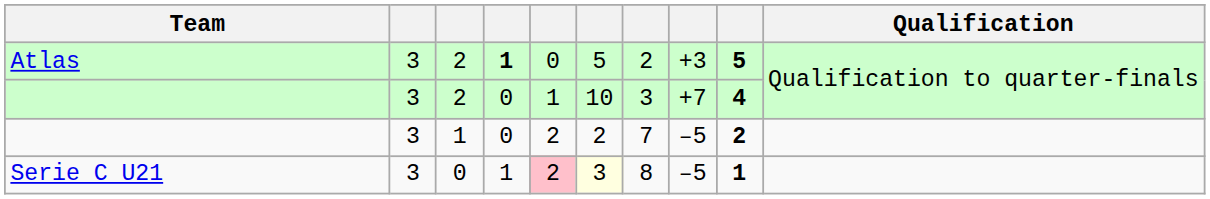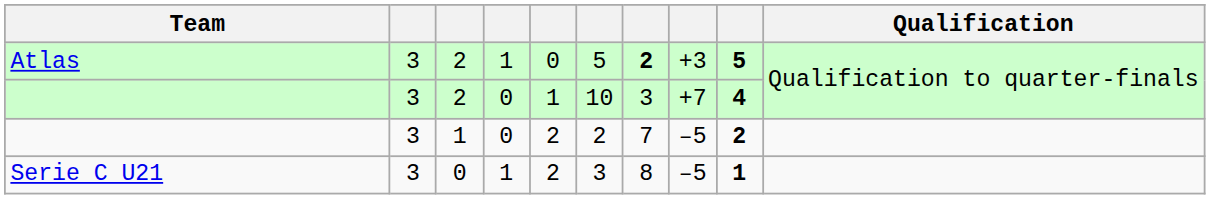(506, 61) bold -> (506, 61) normal
(646, 61) normal -> (646, 61) bold
(553, 175) pink background -> (553, 175) no background
(599, 175) lightyellow background -> (599, 175) no background
